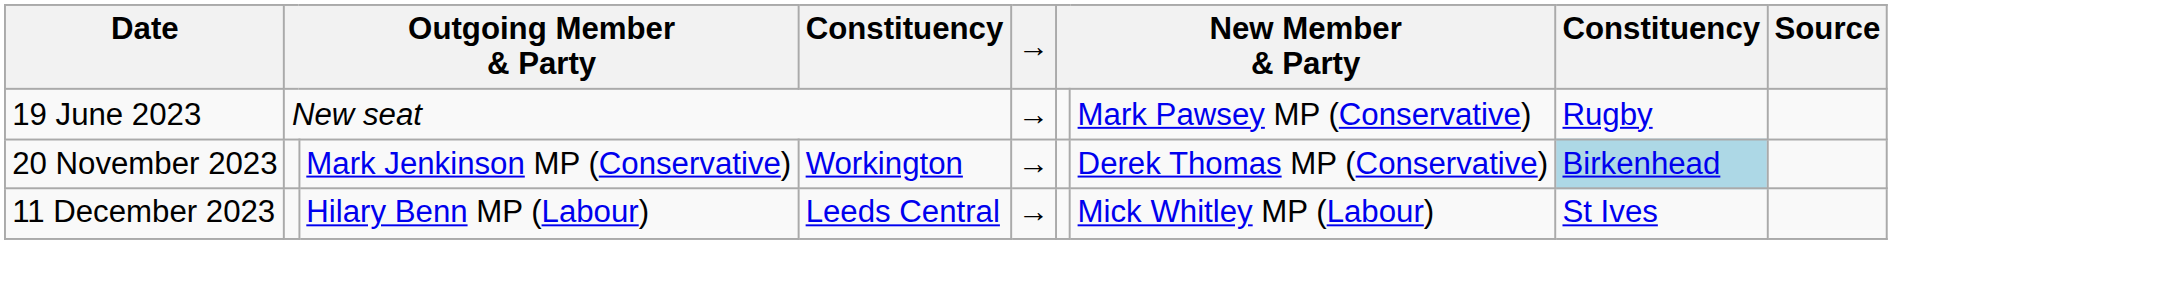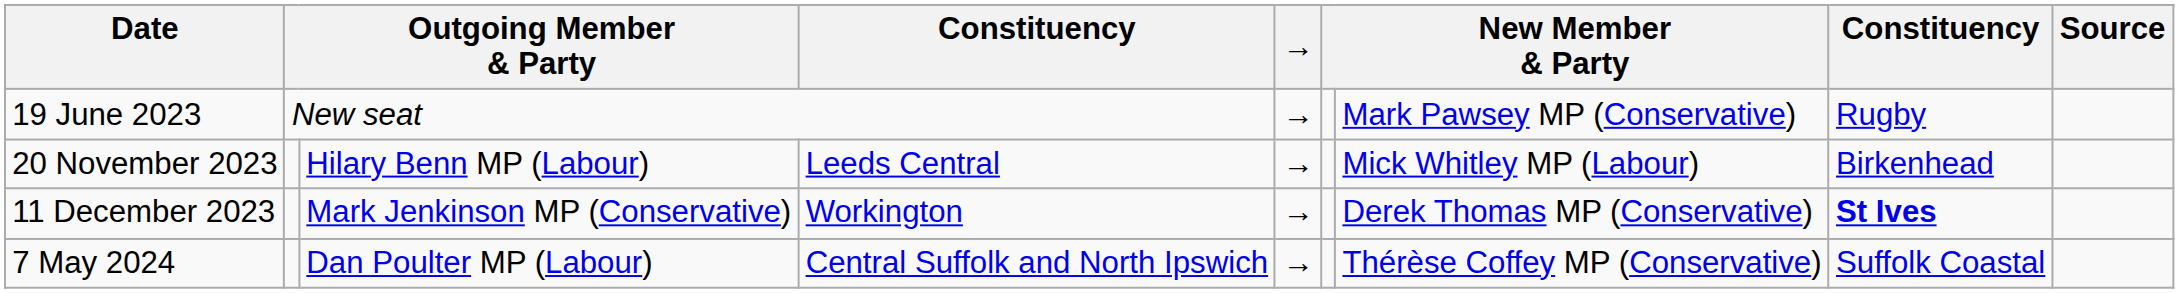(549, 163) Mark Jenkinson MP (Conservative) -> (478, 163) Hilary Benn MP (Labour)
(884, 163) Workington -> (903, 163) Leeds Central
(1313, 163) Derek Thomas MP (Conservative) -> (1521, 163) Mick Whitley MP (Labour)
(1641, 163) lightblue background -> (1915, 163) no background
(478, 212) Hilary Benn MP (Labour) -> (549, 212) Mark Jenkinson MP (Conservative)
(903, 212) Leeds Central -> (884, 212) Workington
(1256, 212) Mick Whitley MP (Labour) -> (1578, 212) Derek Thomas MP (Conservative)
(1610, 212) normal -> (1886, 212) bold
+ row: (94, 262)
